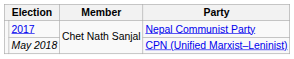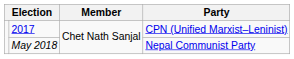(200, 29) Nepal Communist Party -> (216, 29) CPN (Unified Marxist–Leninist)
(216, 45) CPN (Unified Marxist–Leninist) -> (200, 45) Nepal Communist Party
